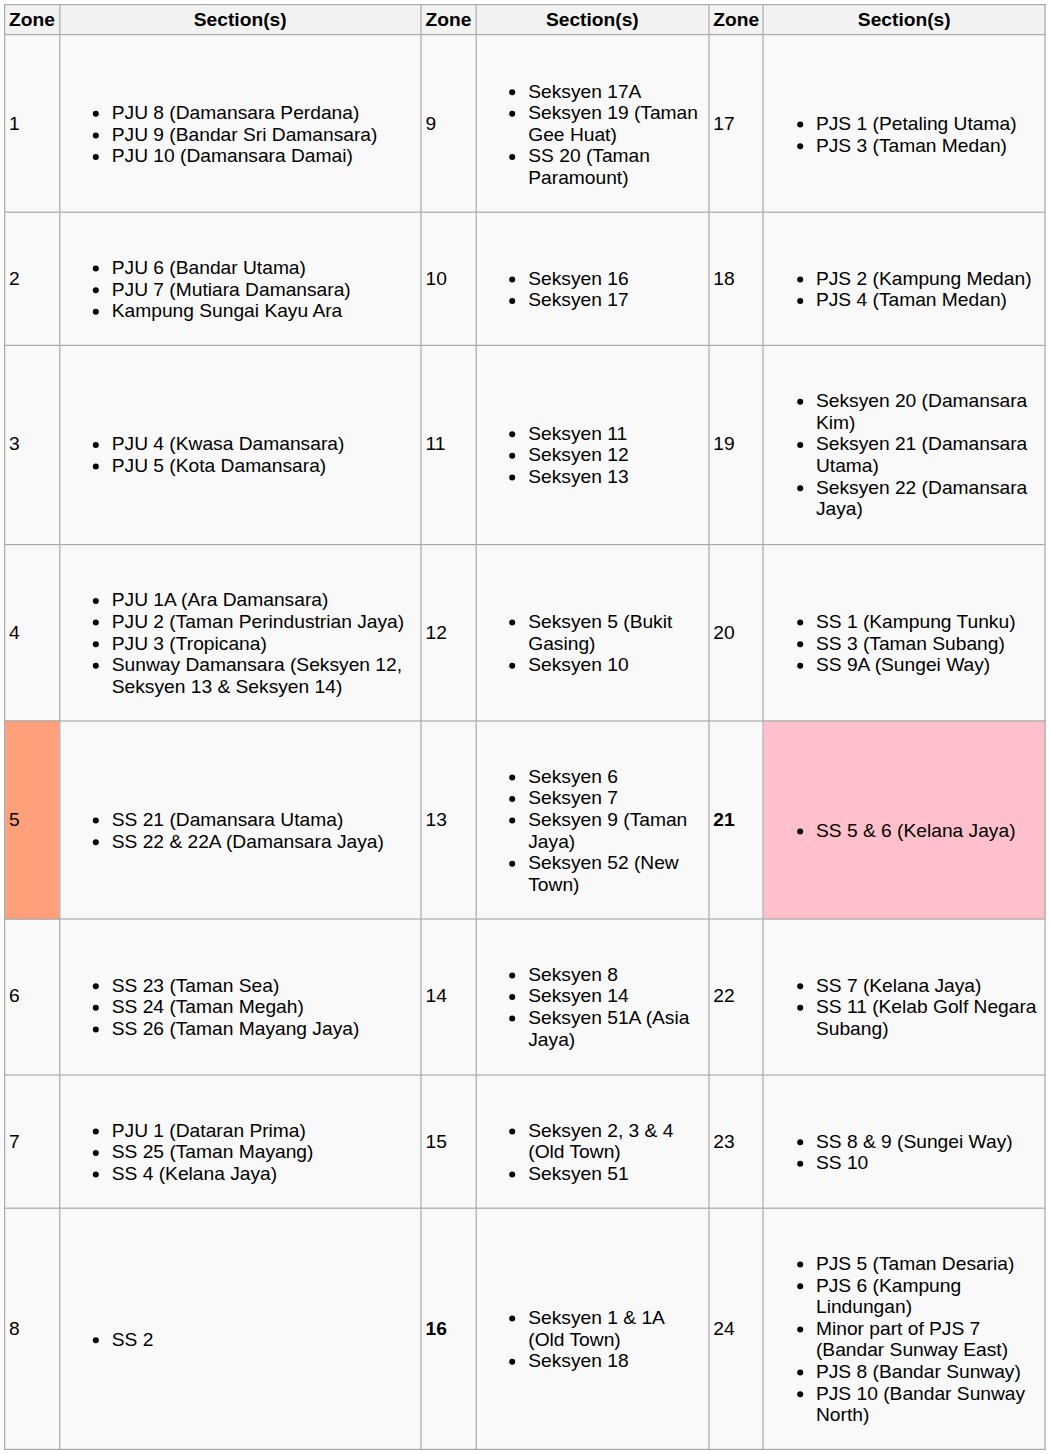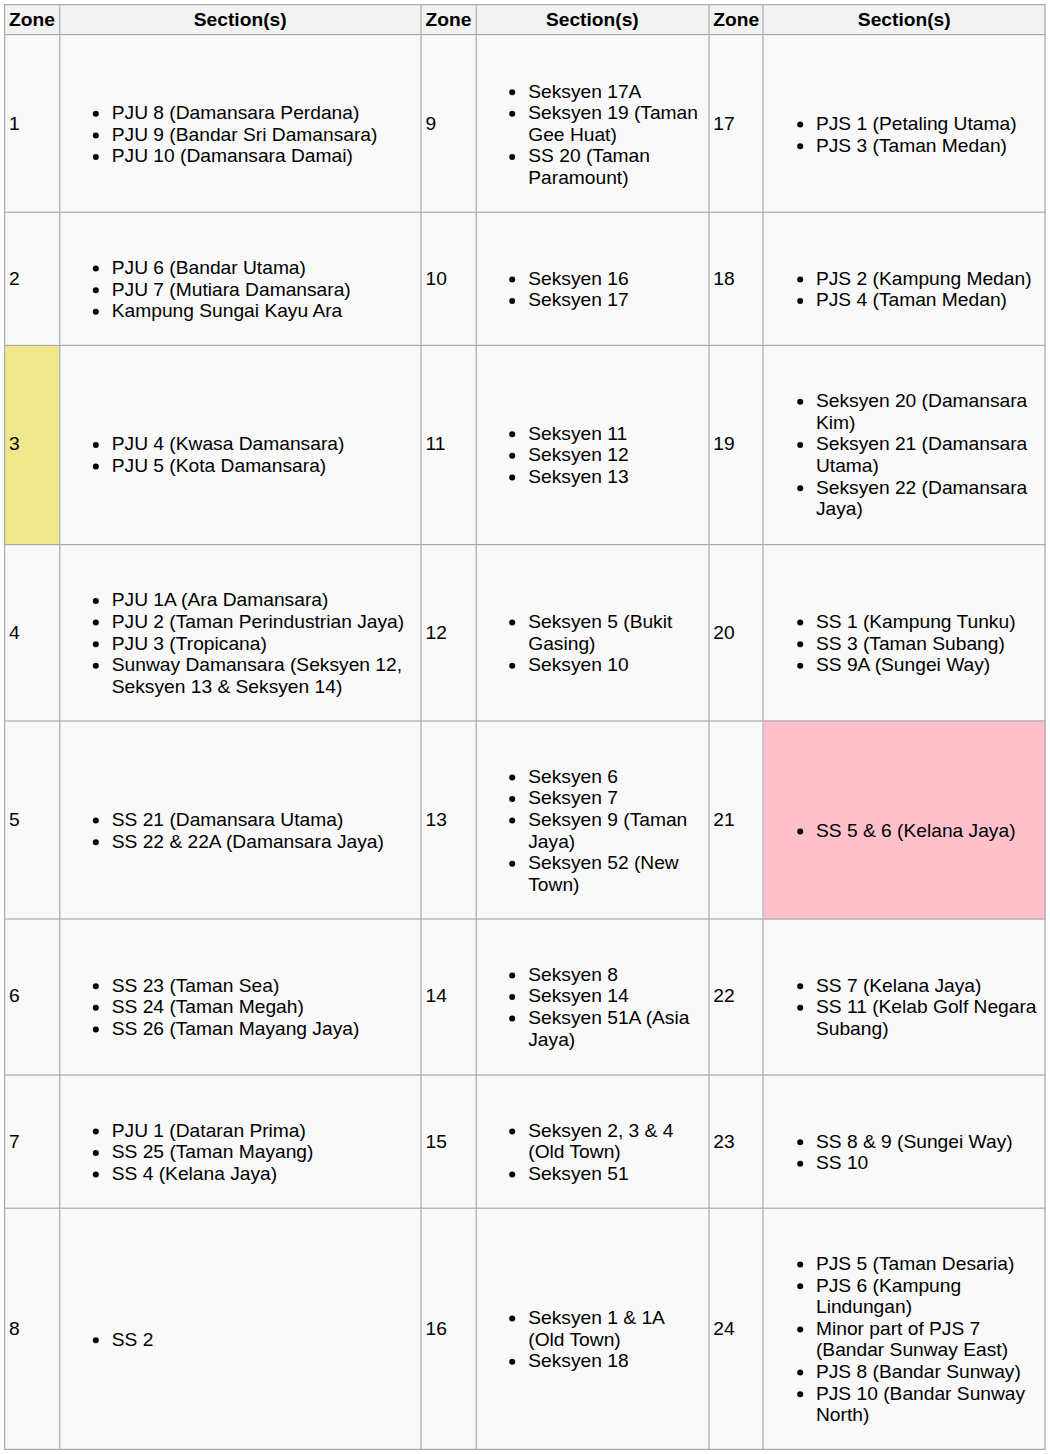(14, 444) no background -> (14, 444) khaki background
(14, 819) lightsalmon background -> (14, 819) no background
(724, 819) bold -> (724, 819) normal
(436, 1328) bold -> (436, 1328) normal
